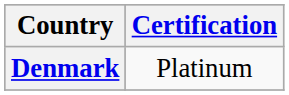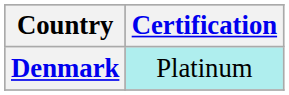(204, 68) no background -> (204, 68) paleturquoise background
